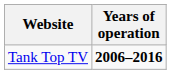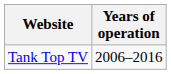(129, 57) bold -> (129, 57) normal
